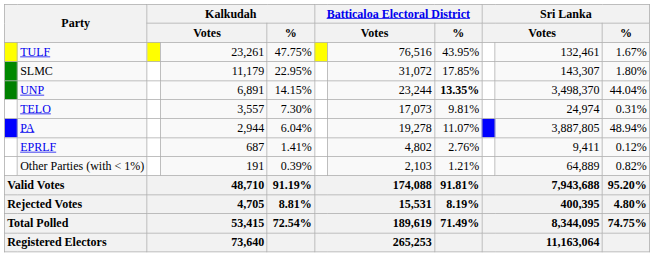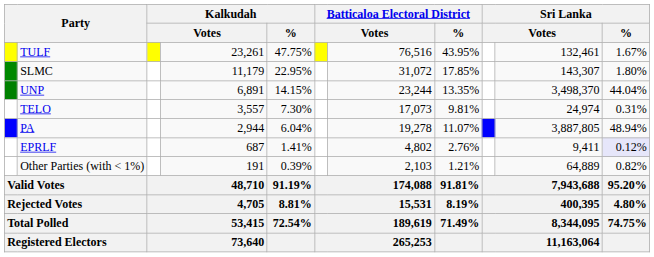(460, 90) bold -> (461, 90) normal
(631, 147) no background -> (631, 147) lavender background
